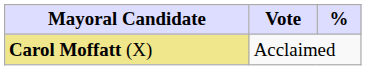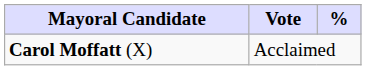(81, 49) khaki background -> (81, 49) no background
